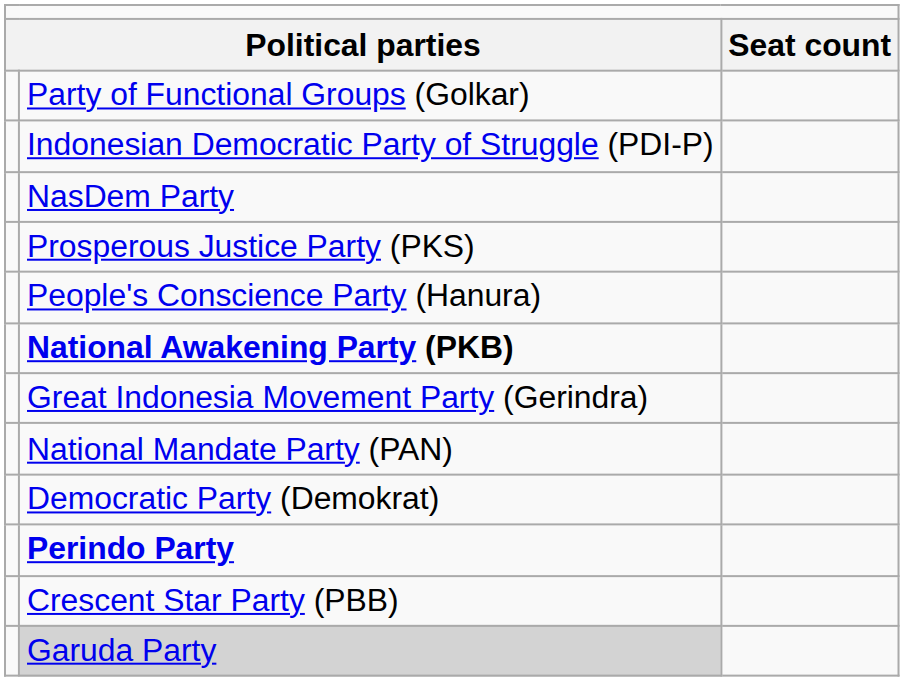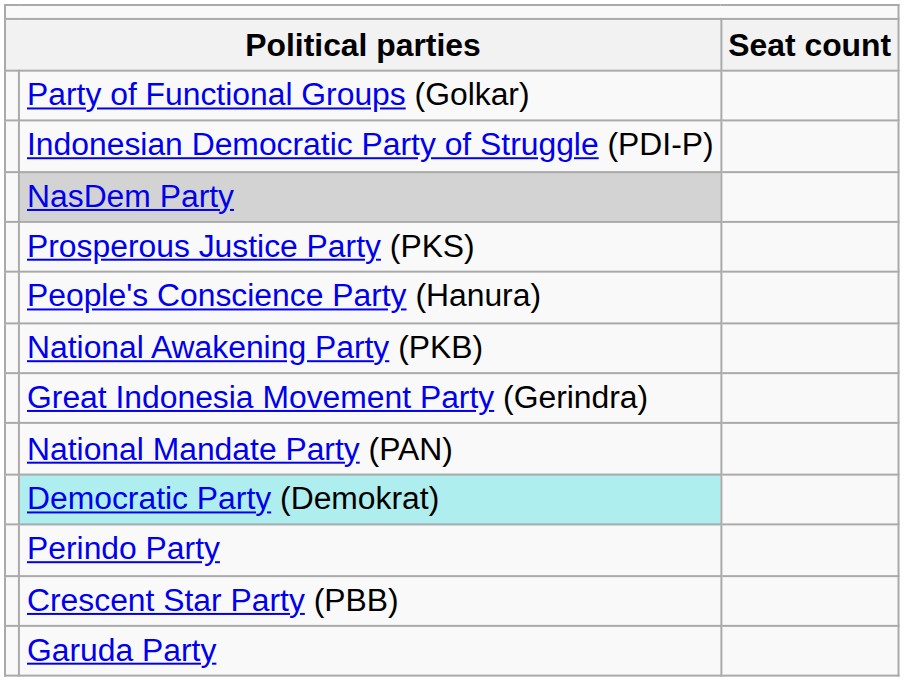(131, 195) no background -> (131, 195) lightgrey background
(270, 347) bold -> (255, 347) normal
(233, 498) no background -> (233, 498) paleturquoise background
(131, 549) bold -> (123, 549) normal
(122, 650) lightgrey background -> (122, 650) no background
